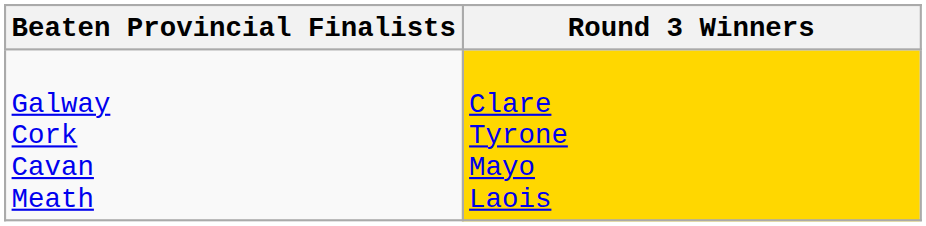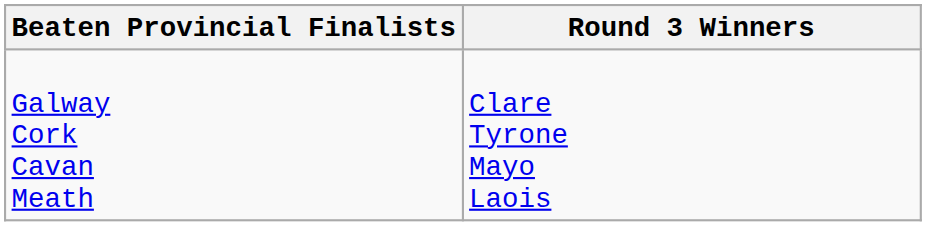(518, 151) gold background -> (518, 151) no background
